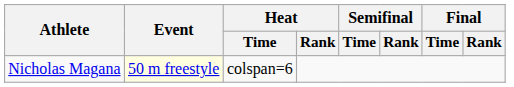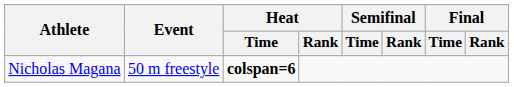(174, 69) lightyellow background -> (174, 69) no background
(260, 69) normal -> (261, 69) bold
